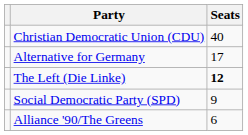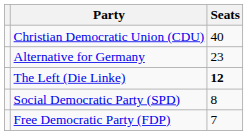(217, 57) 17 -> (217, 57) 23
(214, 99) 9 -> (214, 99) 8
+ row: (92, 120)
- row: (78, 120)
